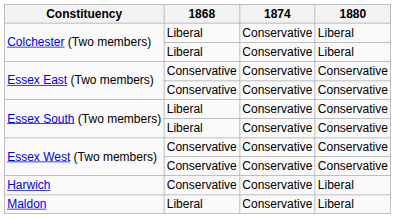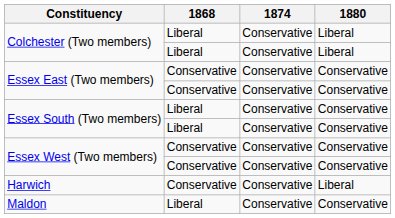(336, 204) Liberal -> (353, 204) Conservative
